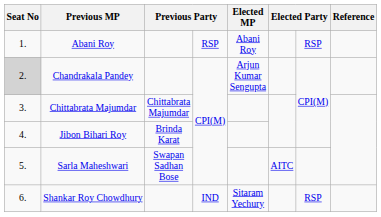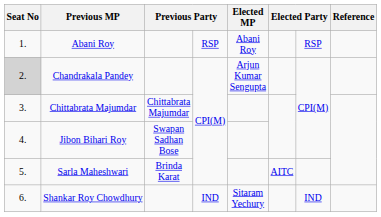(169, 134) Brinda Karat -> (169, 140) Swapan Sadhan Bose
(169, 166) Swapan Sadhan Bose -> (169, 171) Brinda Karat
(313, 198) RSP -> (313, 198) IND
